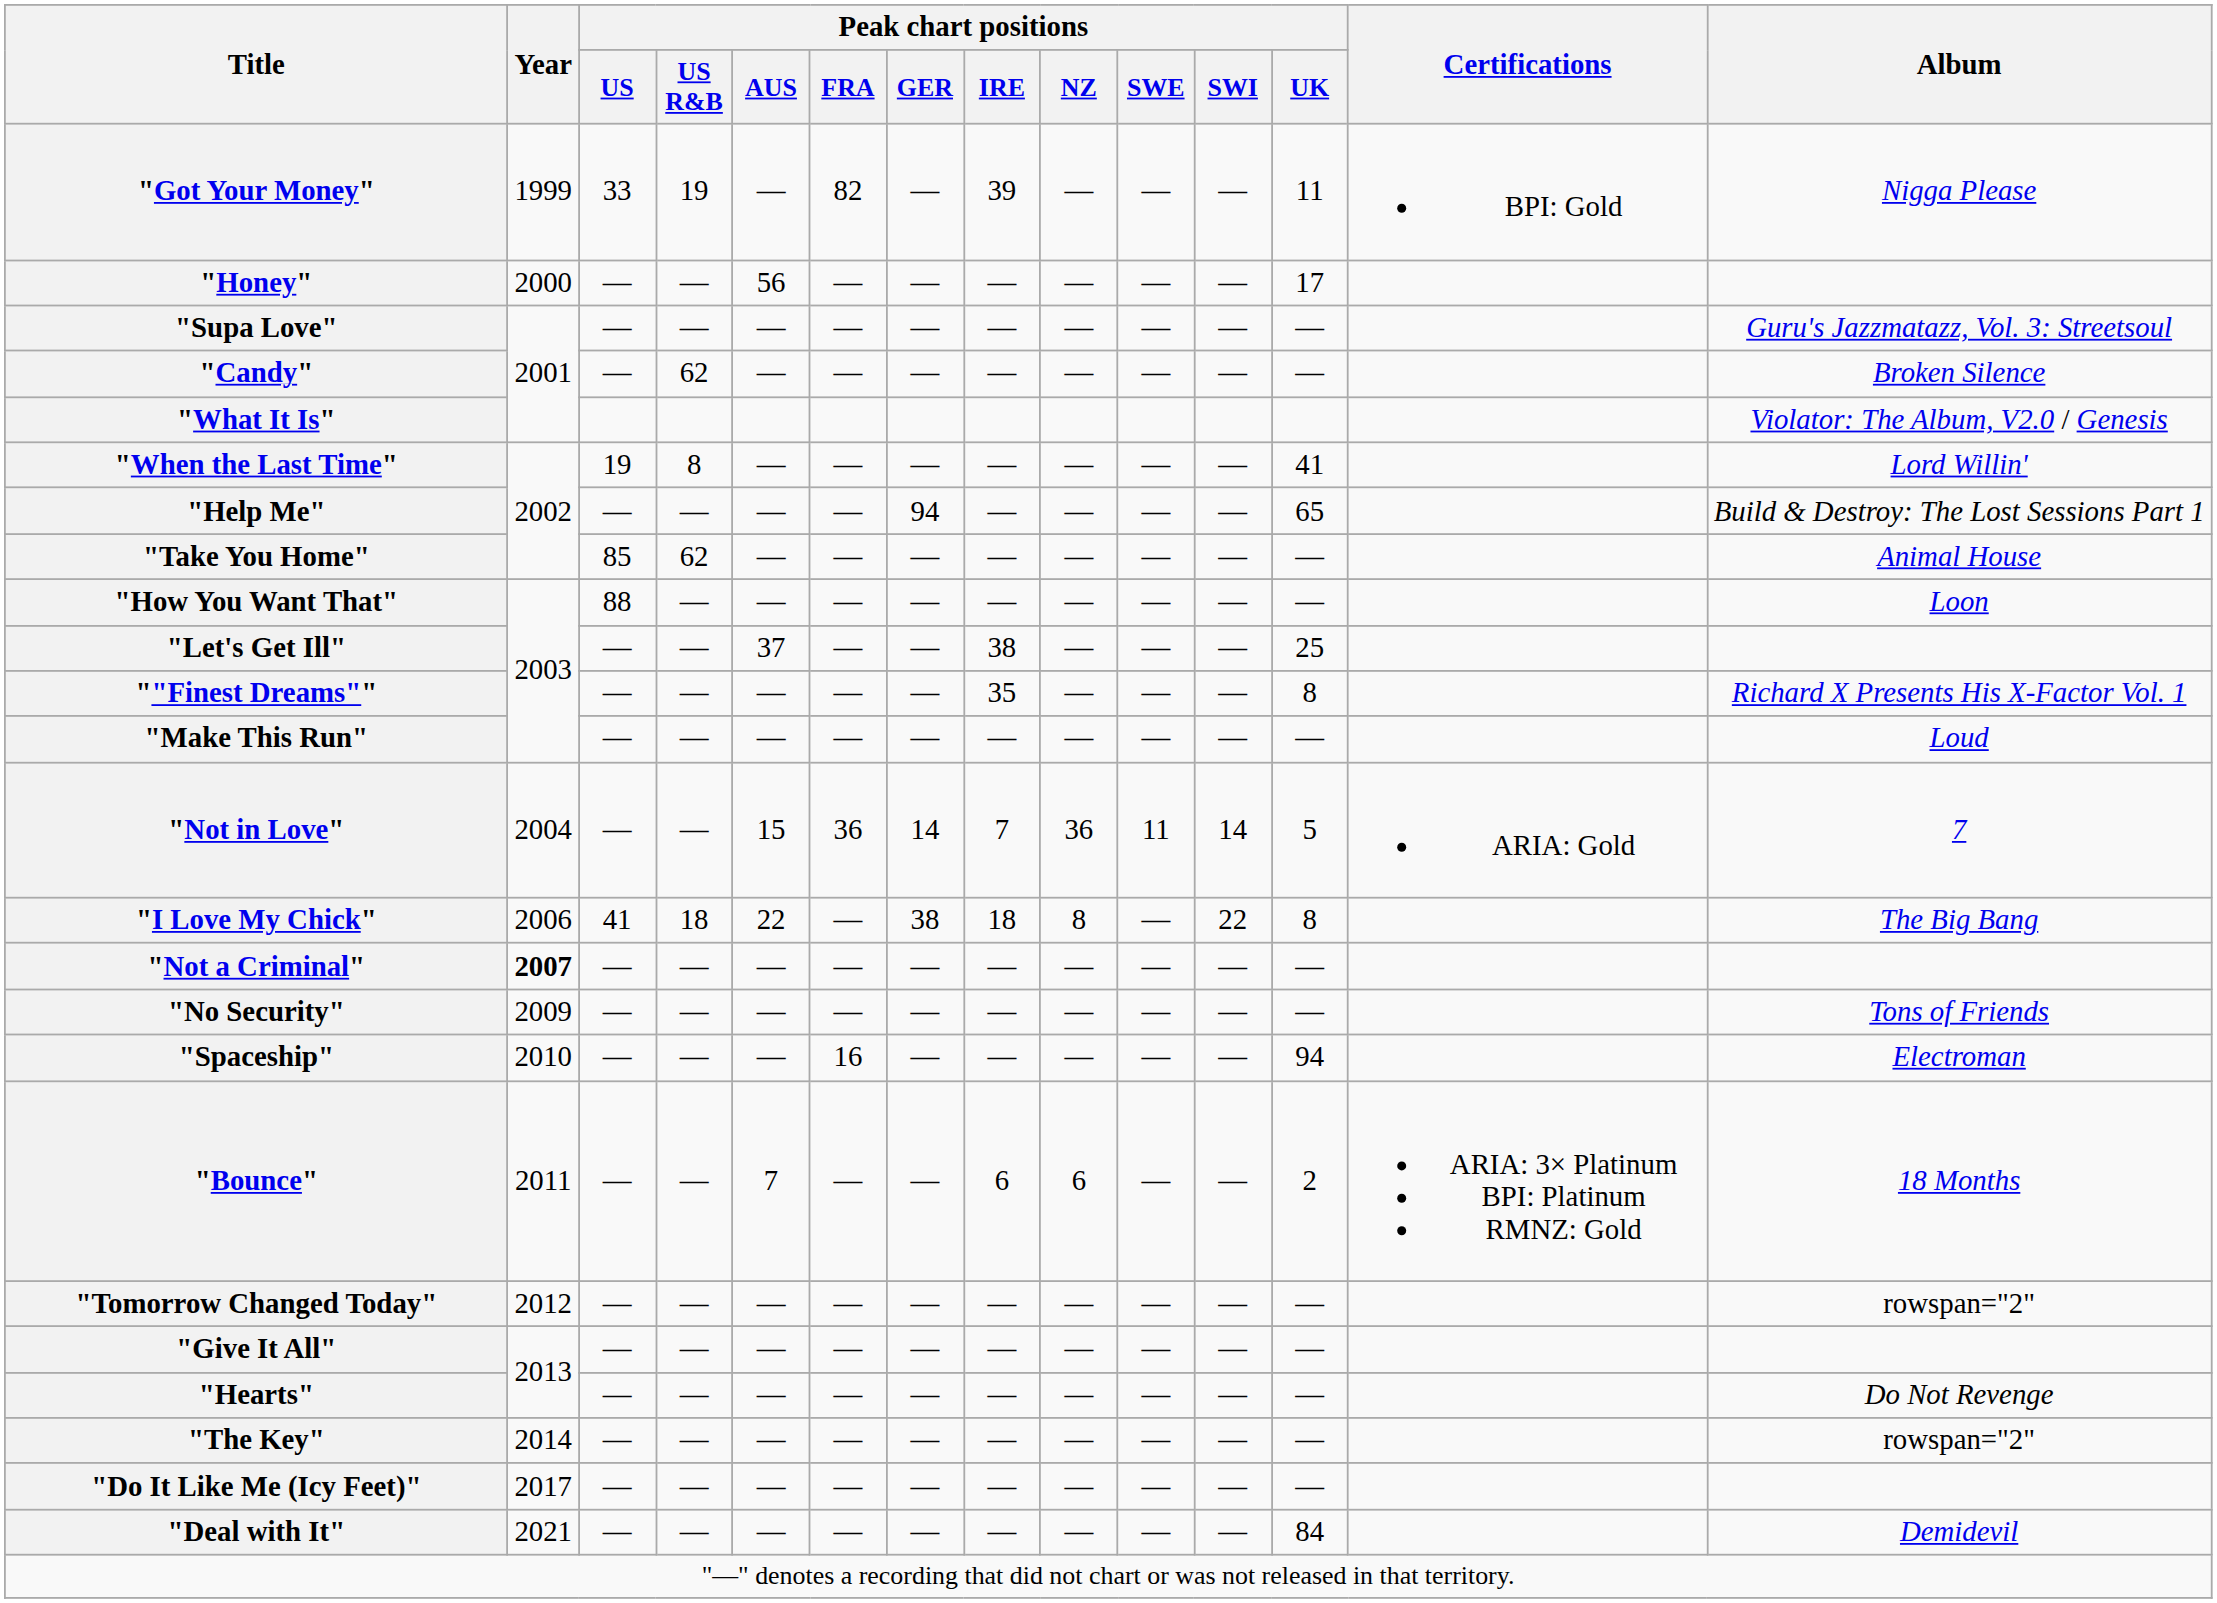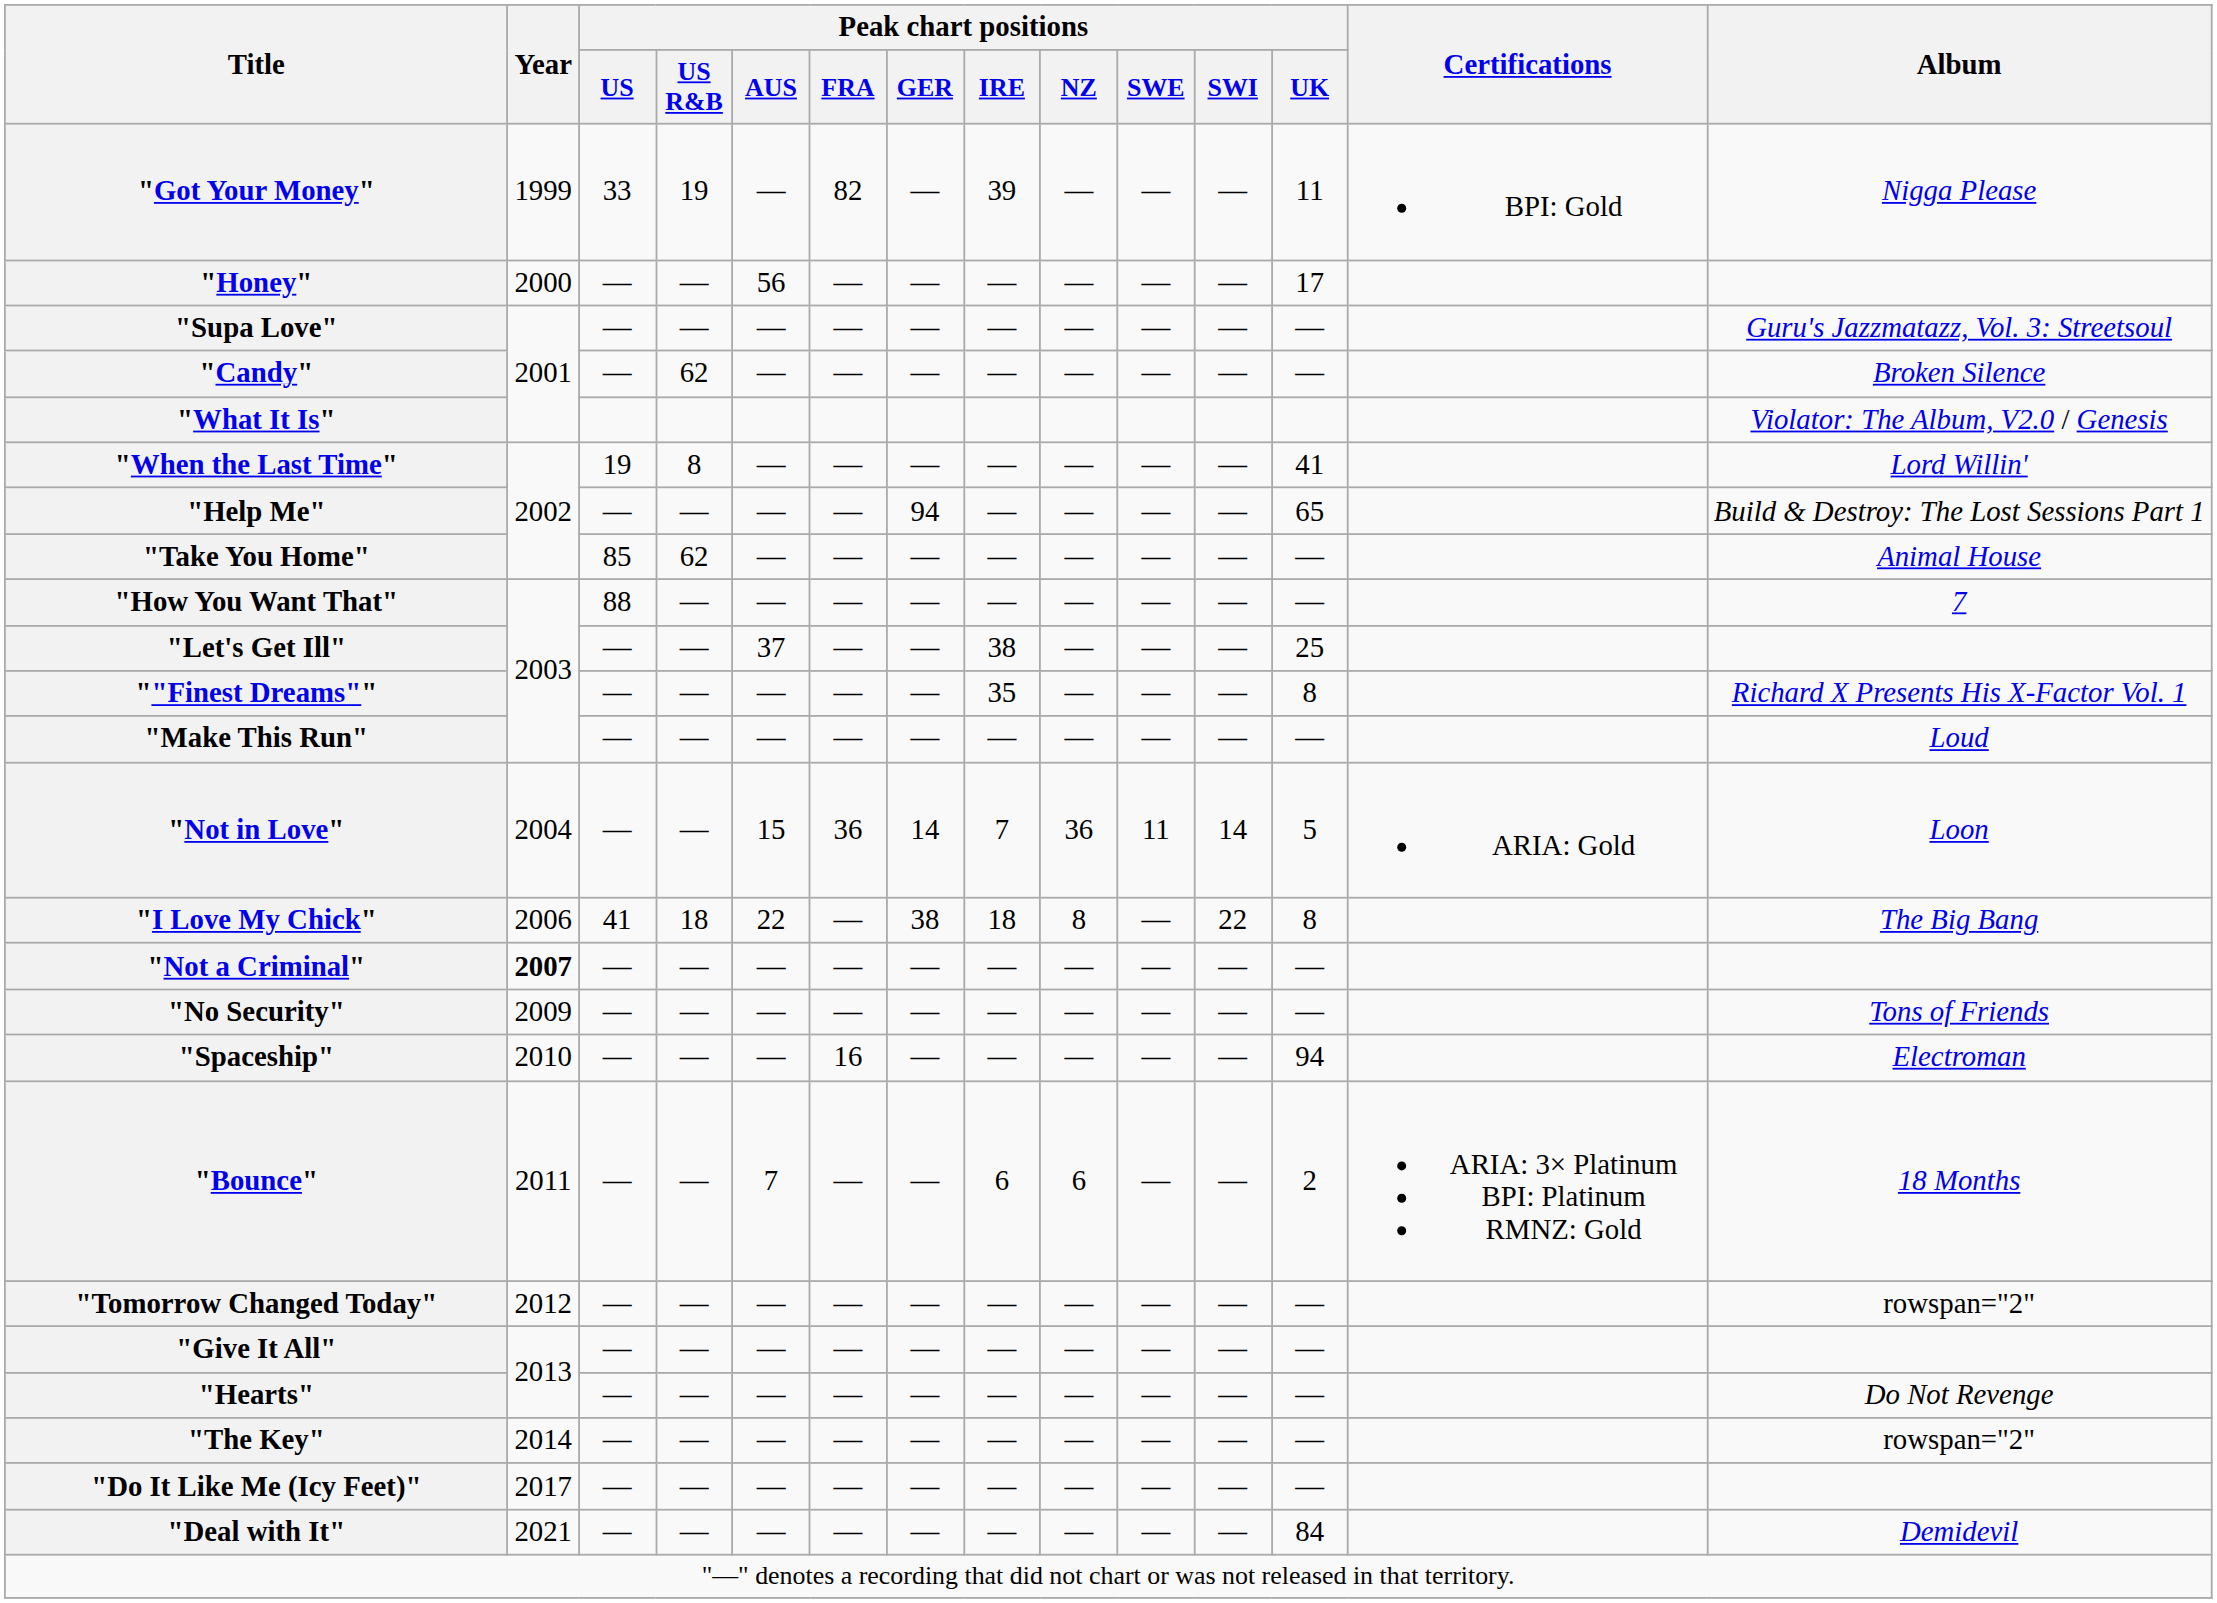(1959, 601) Loon -> (1959, 601) 7
(1959, 829) 7 -> (1959, 829) Loon
